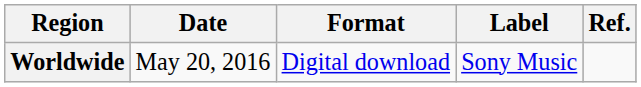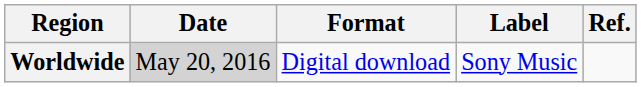(203, 61) no background -> (203, 61) lightgrey background
